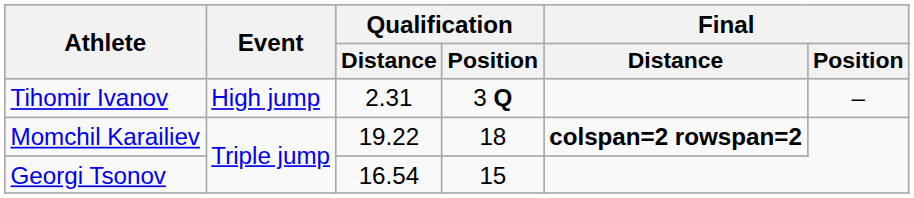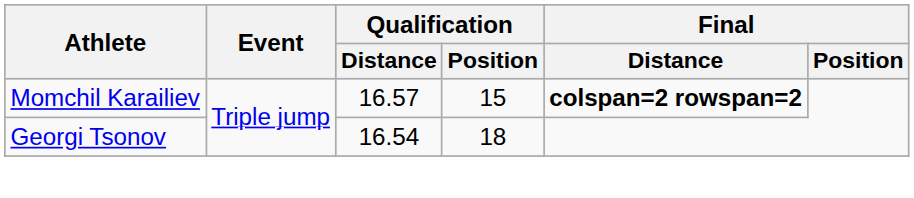- row: (89, 99)
(389, 137) 19.22 -> (389, 99) 16.57
(493, 137) 18 -> (493, 99) 15
(493, 175) 15 -> (493, 137) 18
